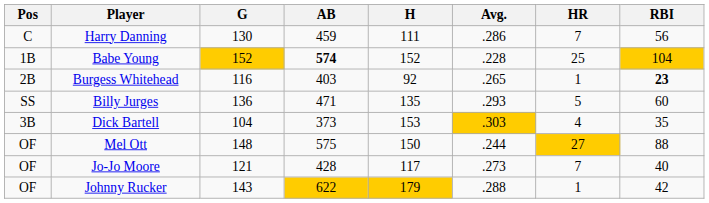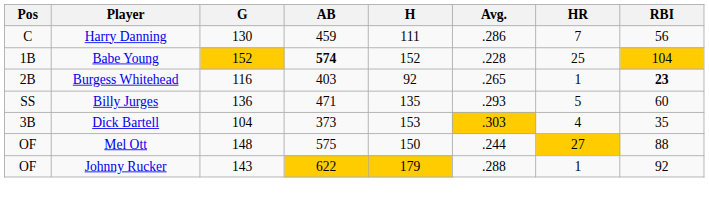- row: (126, 166)
(662, 187) 42 -> (662, 166) 92
